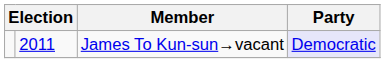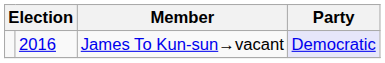(37, 44) 2011 -> (37, 44) 2016
